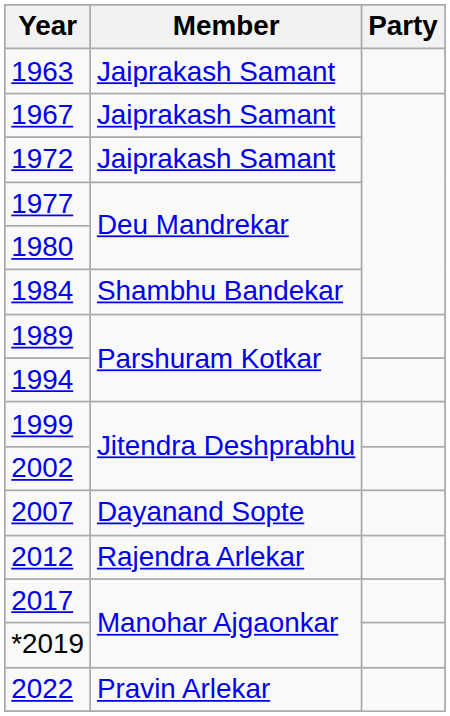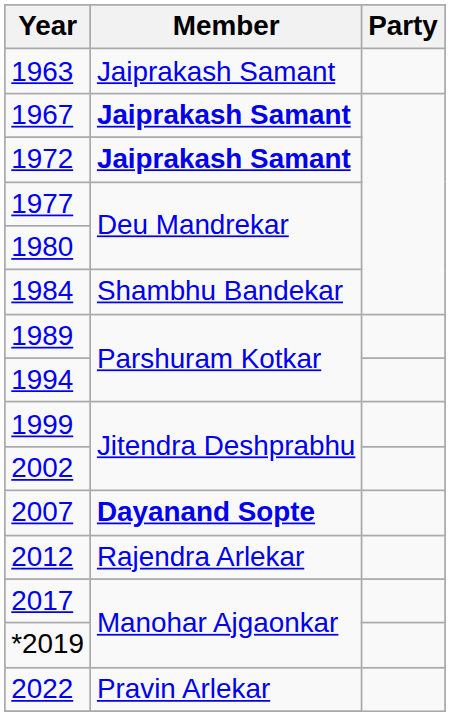(216, 114) normal -> (224, 114) bold
(216, 159) normal -> (224, 159) bold
(201, 512) normal -> (206, 512) bold
